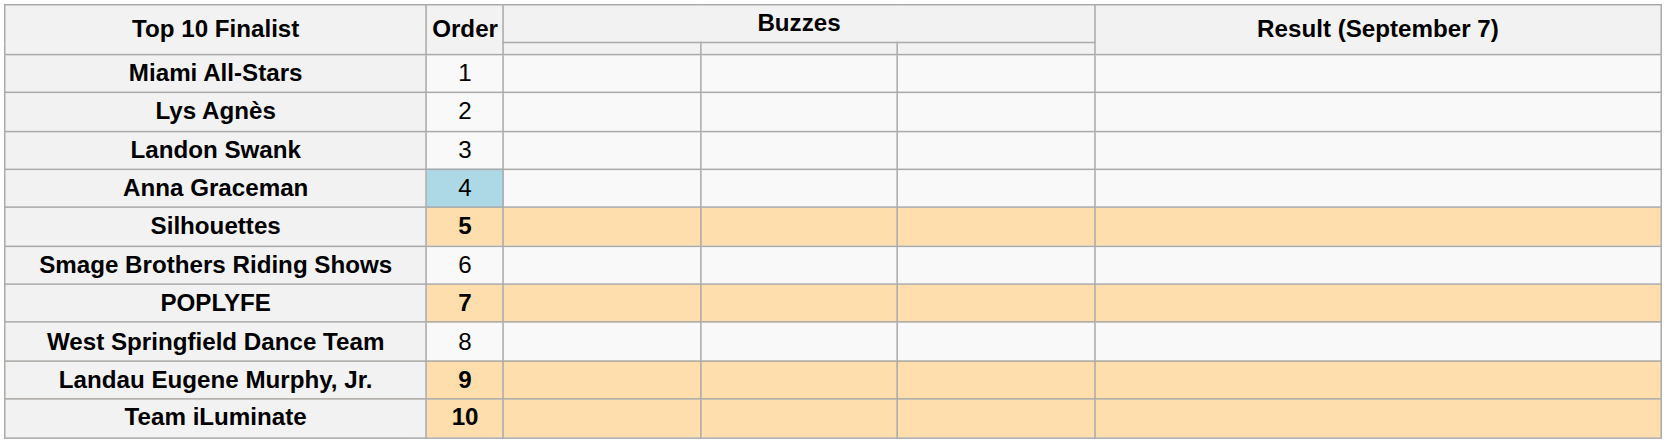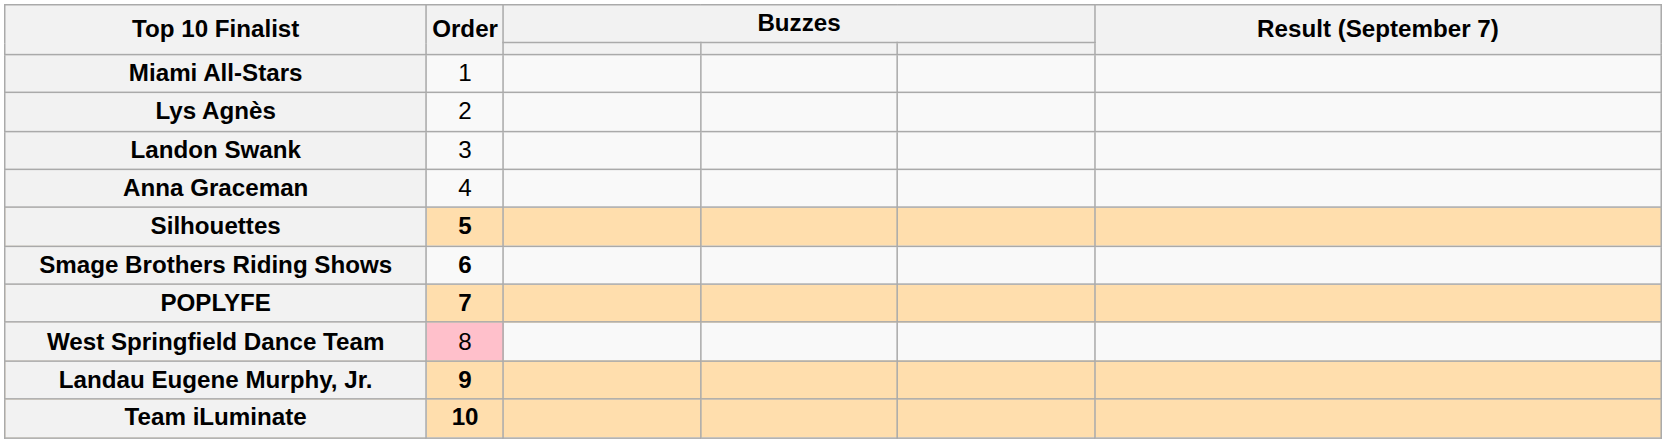(465, 188) lightblue background -> (465, 188) no background
(465, 264) normal -> (465, 264) bold
(465, 341) no background -> (465, 341) pink background
